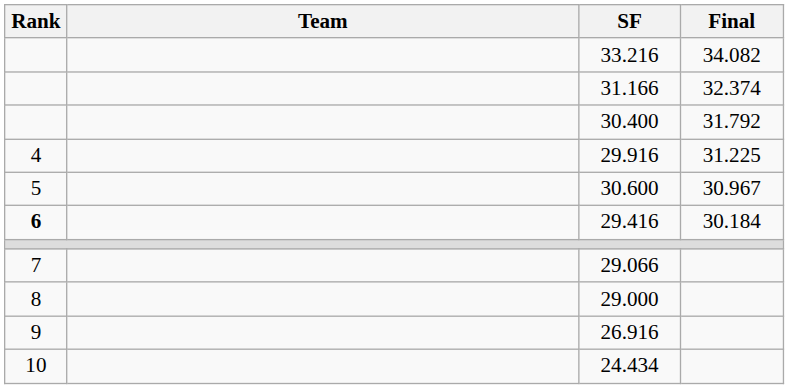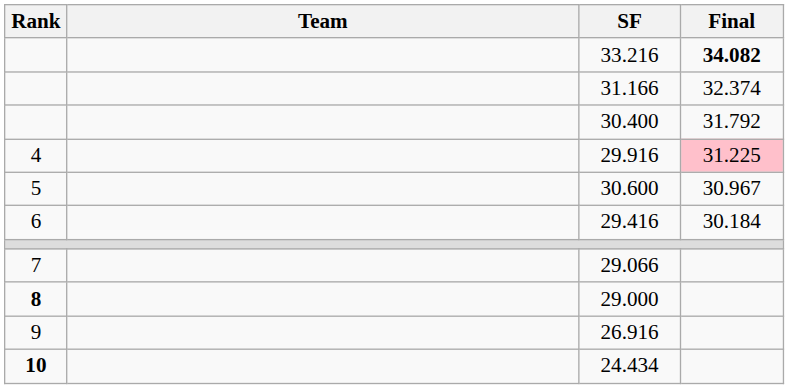(732, 54) normal -> (732, 54) bold
(732, 155) no background -> (732, 155) pink background
(36, 222) bold -> (36, 222) normal
(36, 298) normal -> (36, 298) bold
(36, 365) normal -> (36, 365) bold
